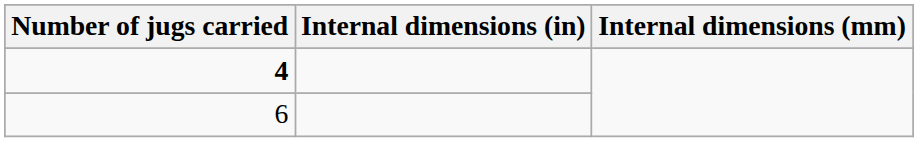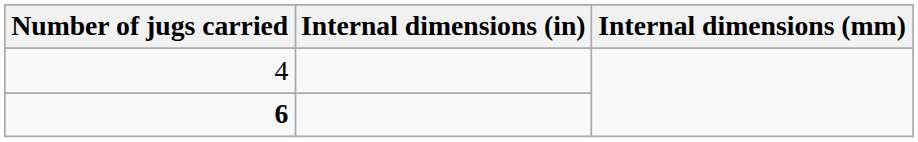(281, 70) bold -> (281, 70) normal
(281, 114) normal -> (281, 114) bold
